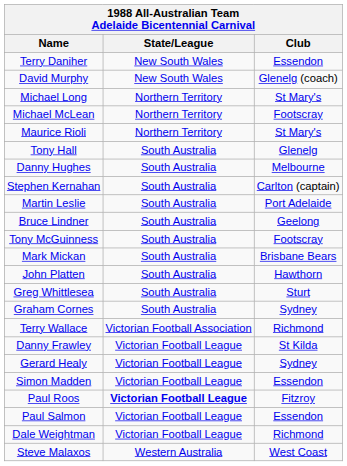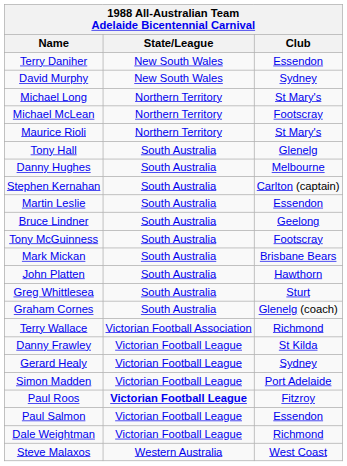(298, 79) Glenelg (coach) -> (298, 79) Sydney
(298, 203) Port Adelaide -> (298, 203) Essendon
(298, 310) Sydney -> (298, 310) Glenelg (coach)
(298, 381) Essendon -> (298, 381) Port Adelaide
